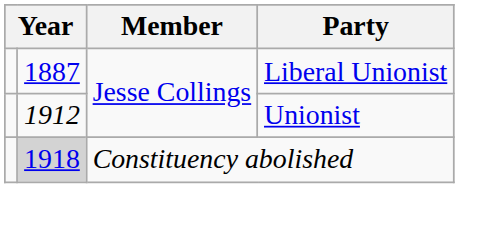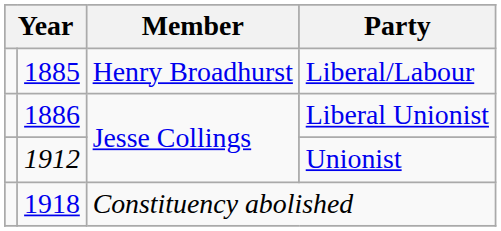+ row: (390, 70)
(52, 70) 1887 -> (52, 114) 1886
(52, 159) lightgrey background -> (52, 203) no background
